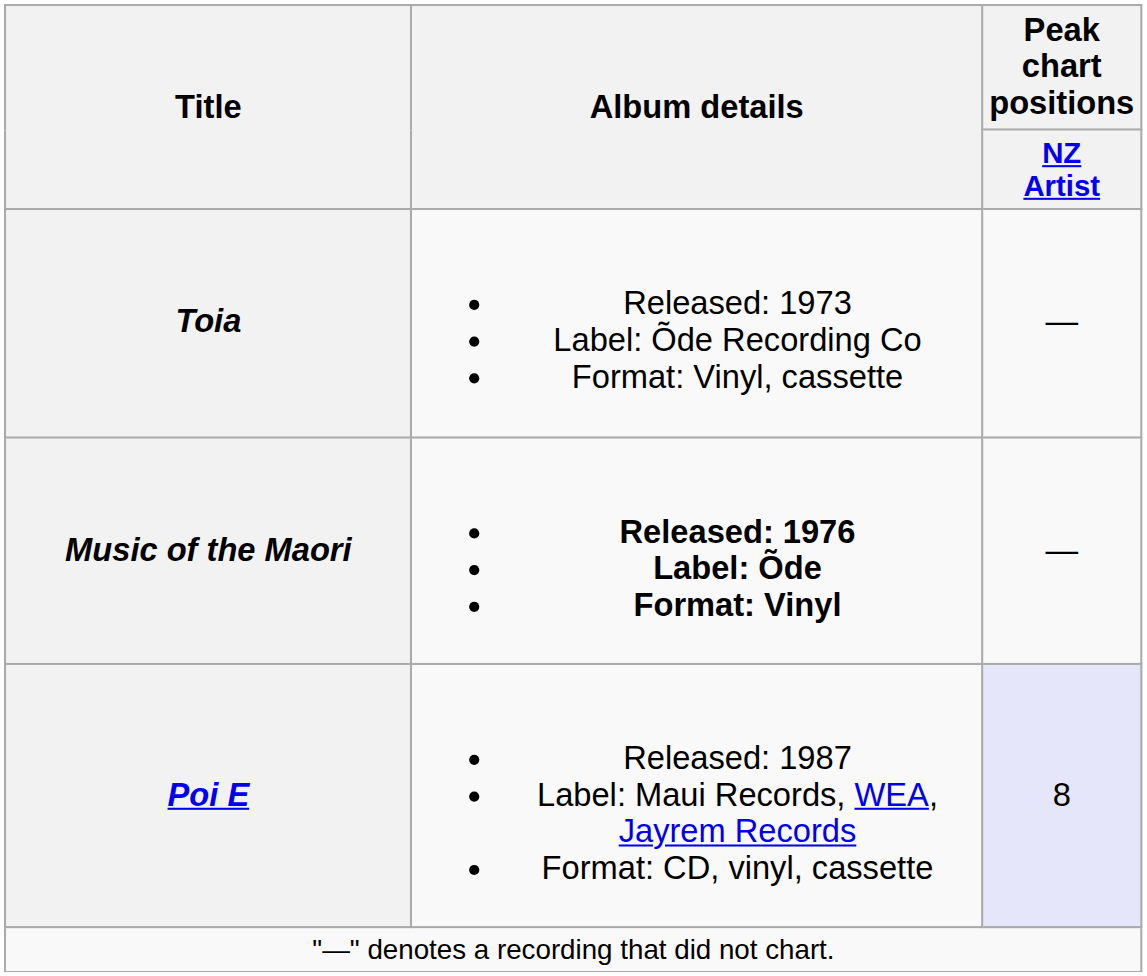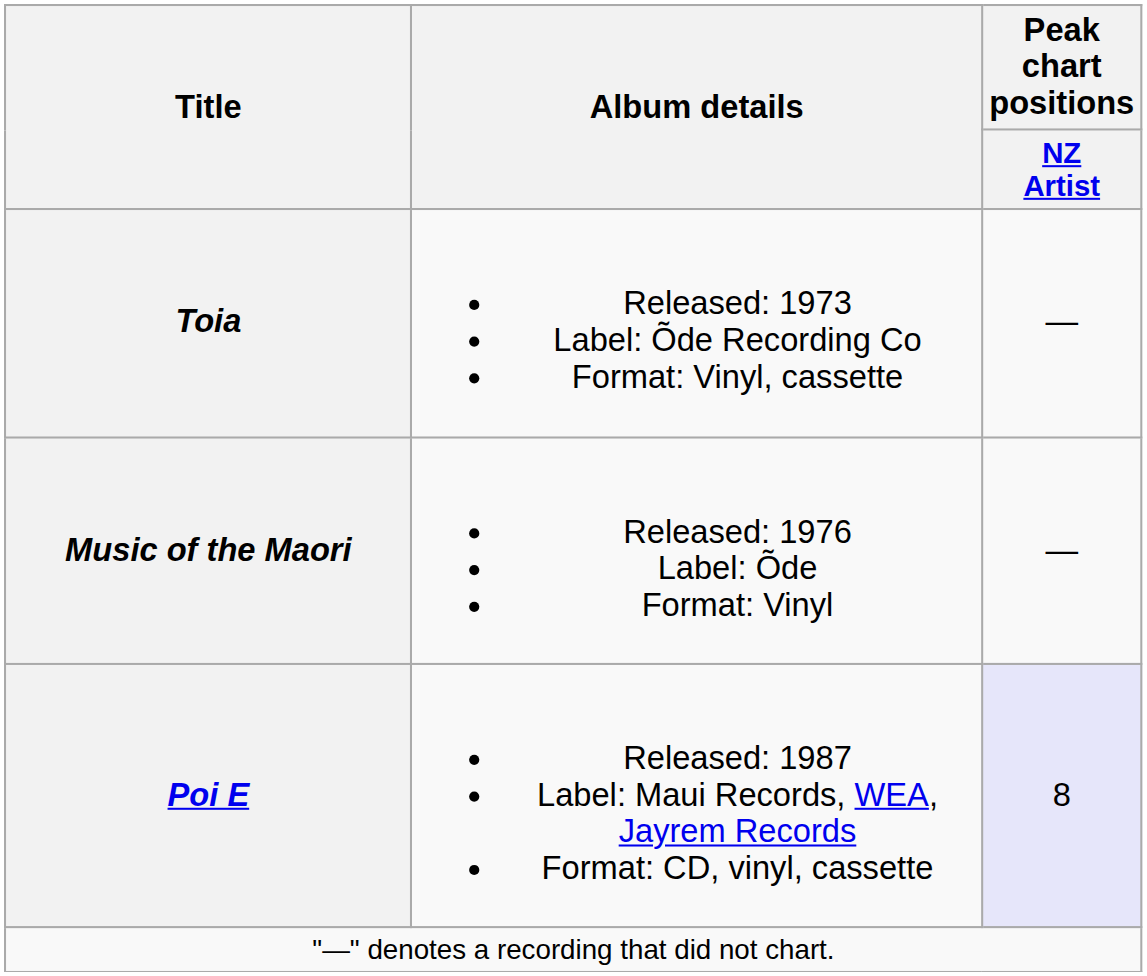(697, 568) bold -> (697, 568) normal
